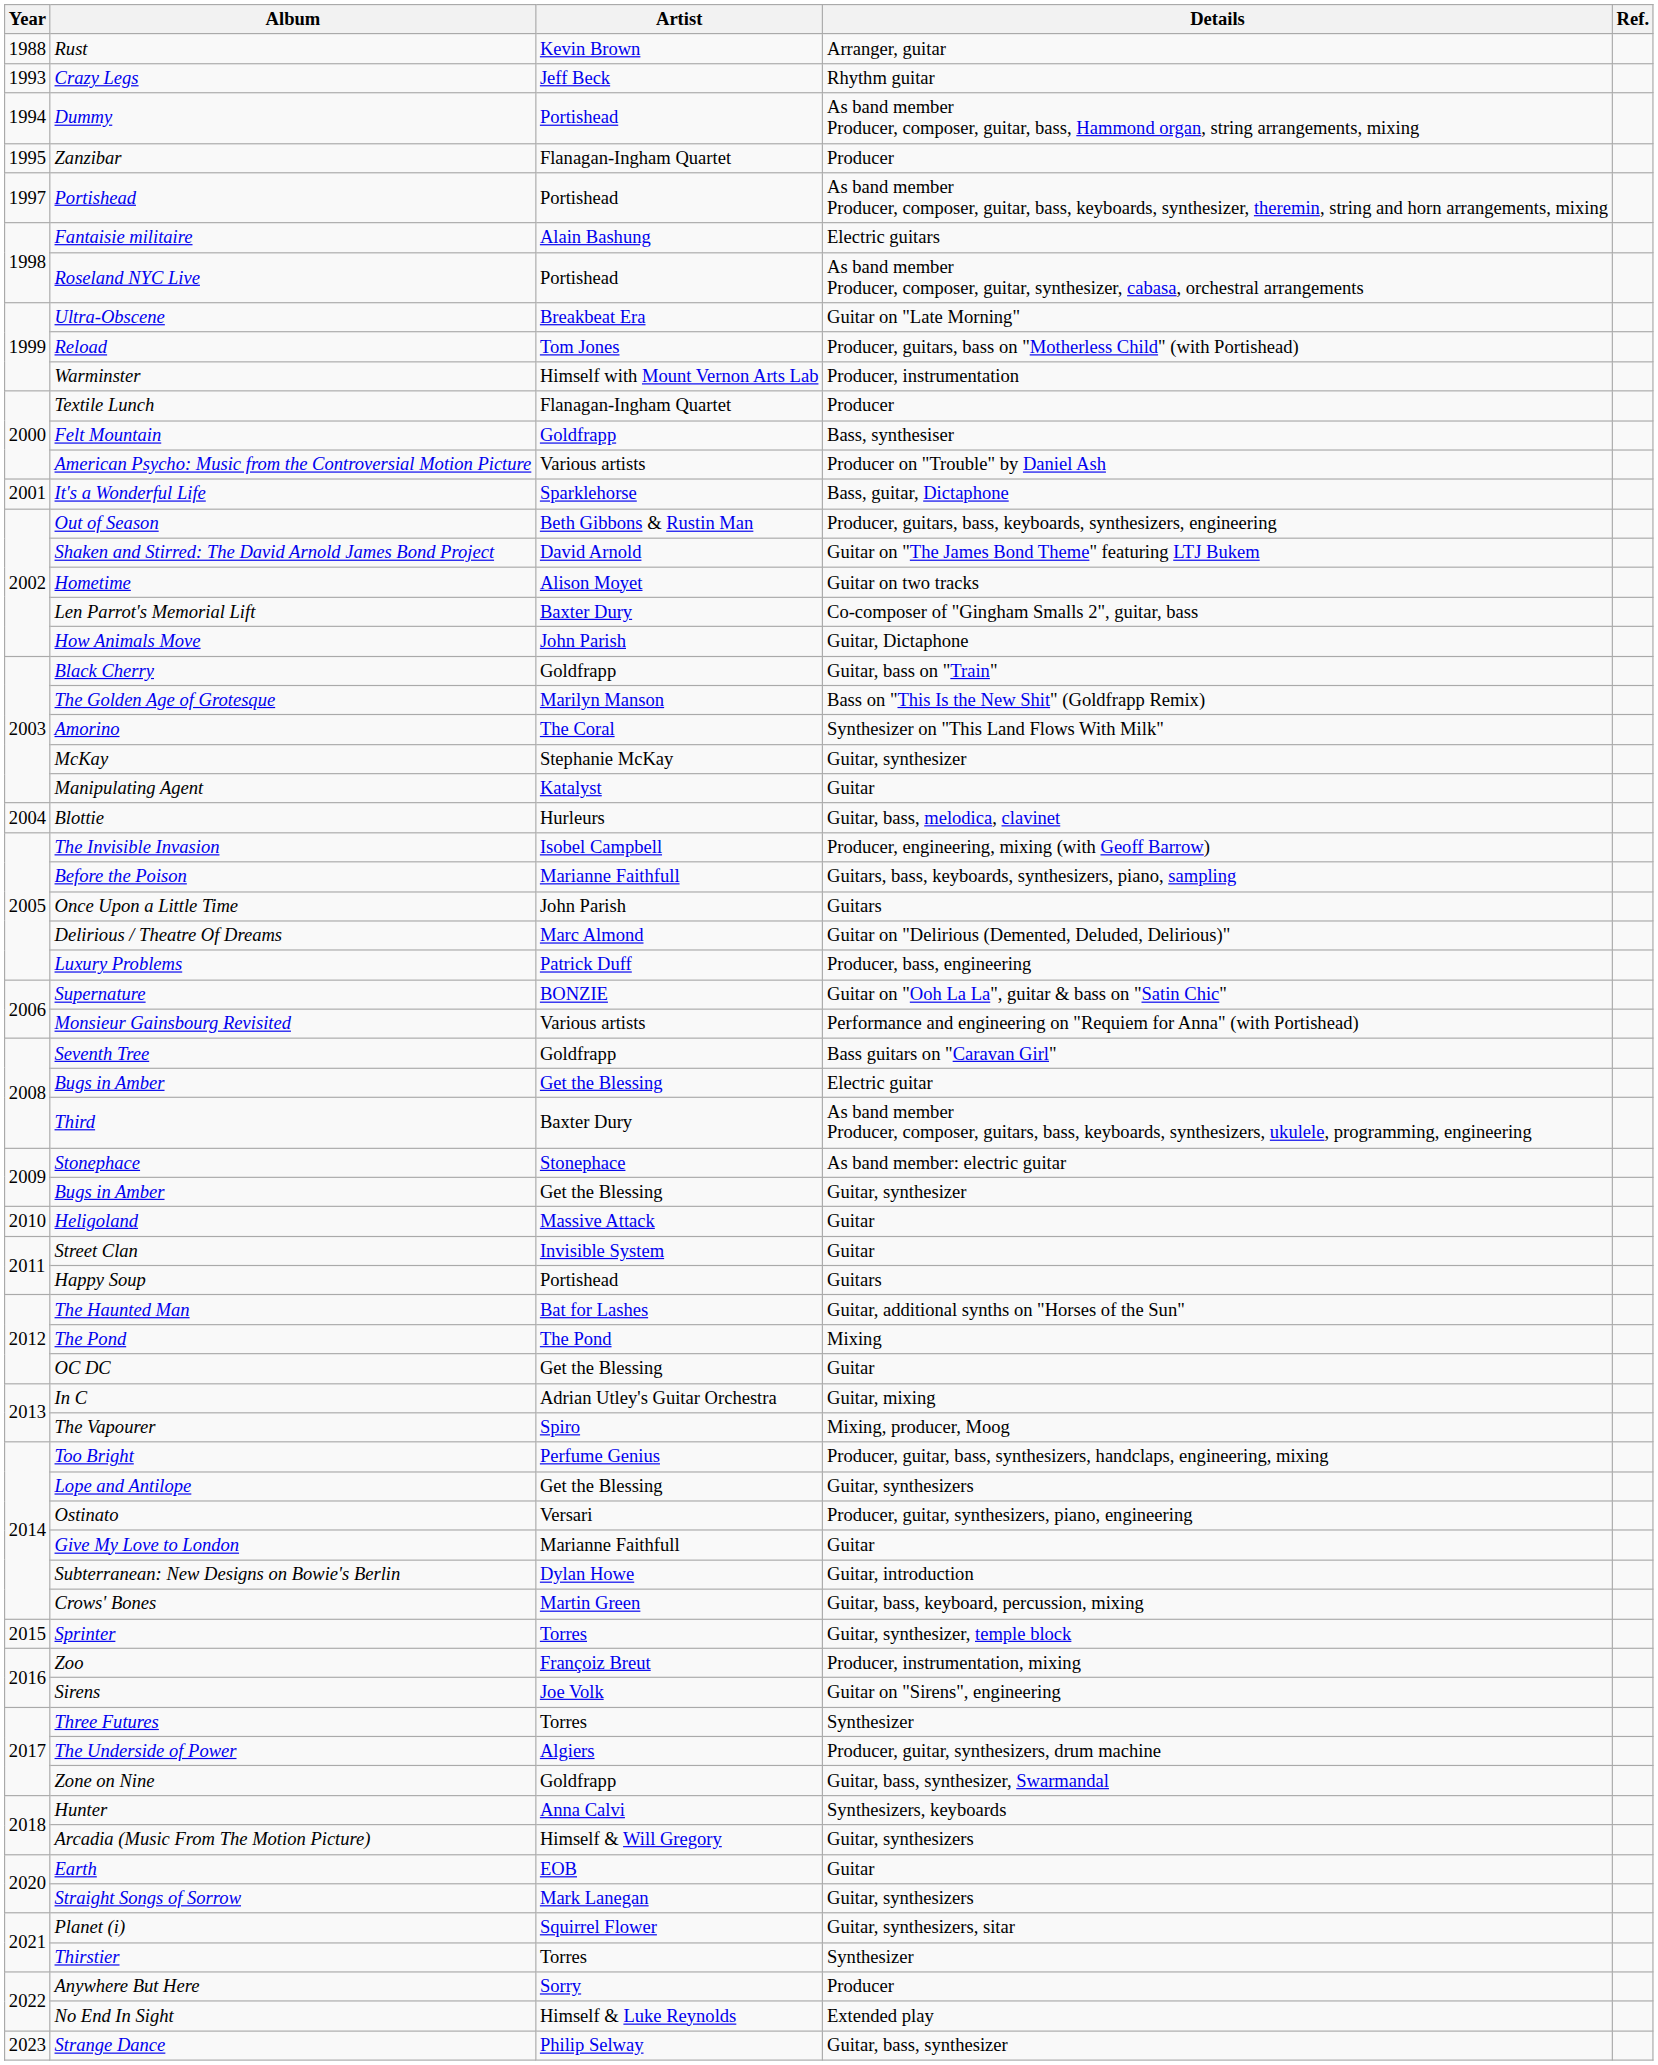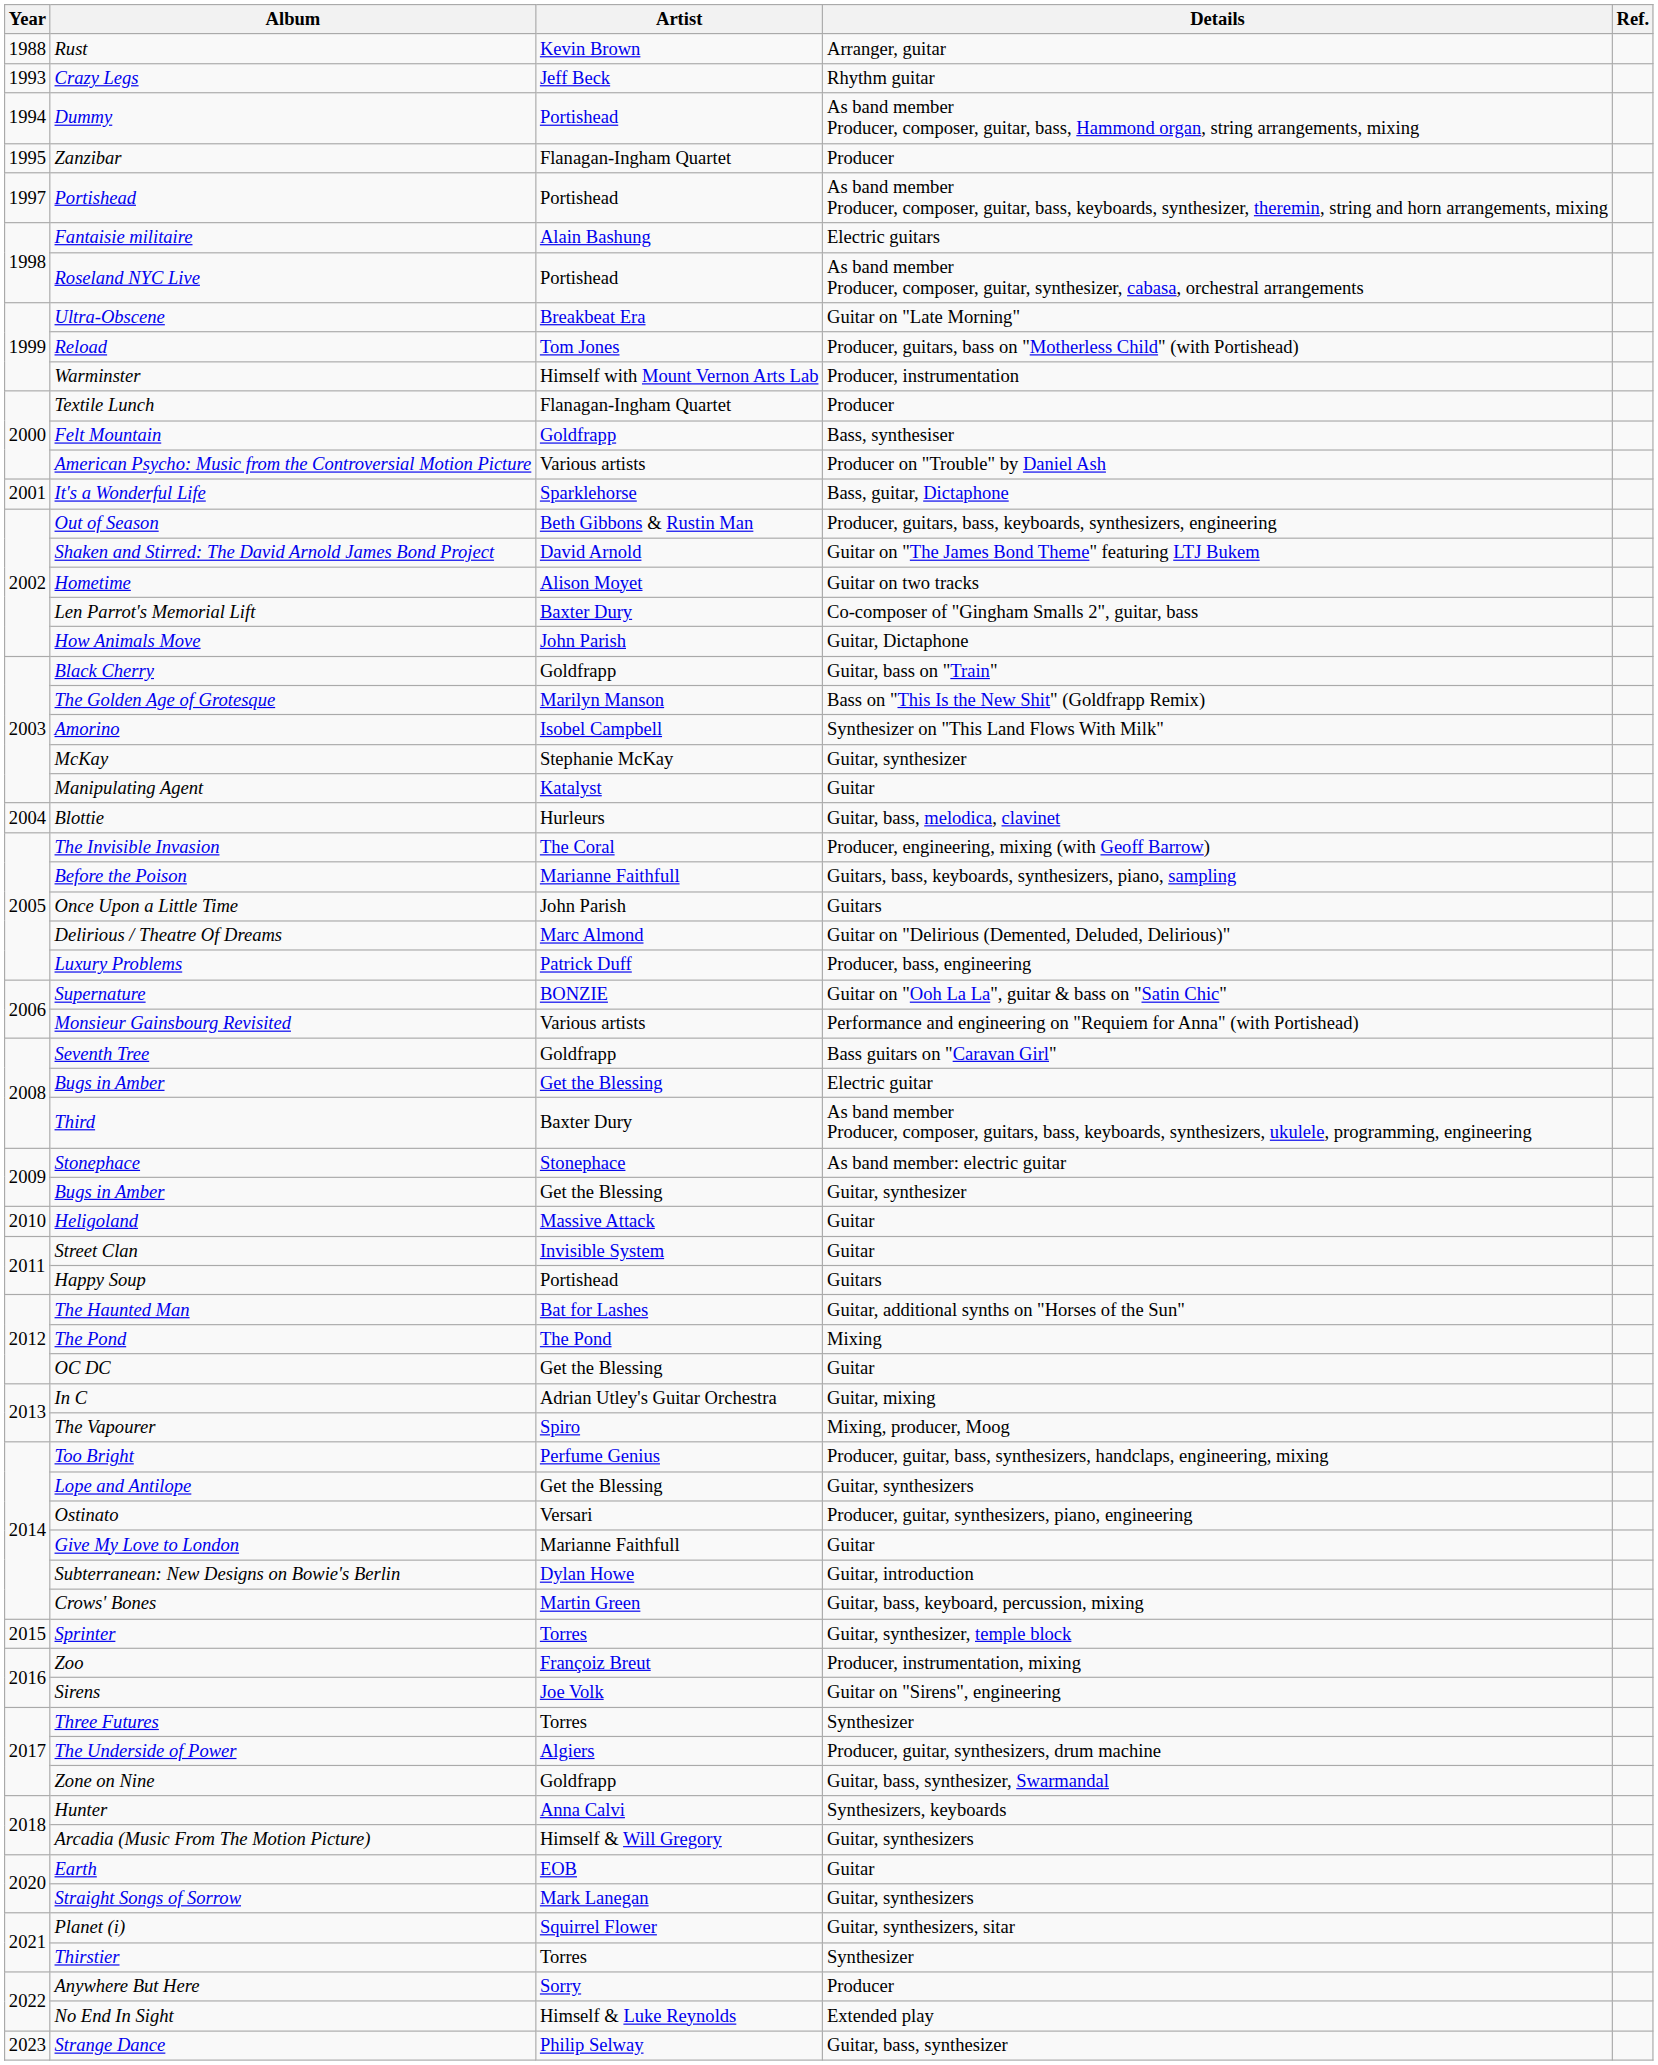(577, 729) The Coral -> (601, 729) Isobel Campbell
(601, 847) Isobel Campbell -> (577, 847) The Coral
